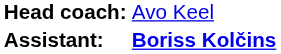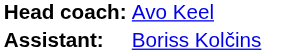(204, 40) bold -> (197, 40) normal
